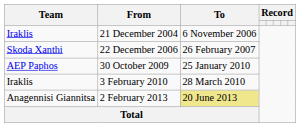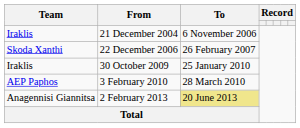(32, 66) AEP Paphos -> (20, 66) Iraklis
(20, 82) Iraklis -> (32, 82) AEP Paphos
